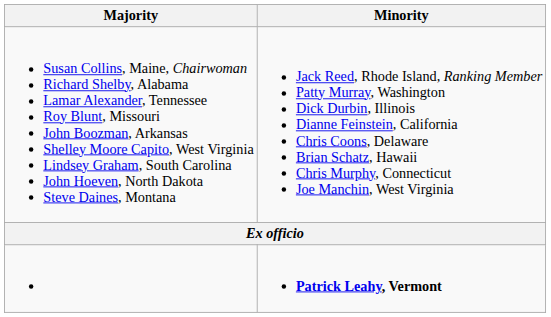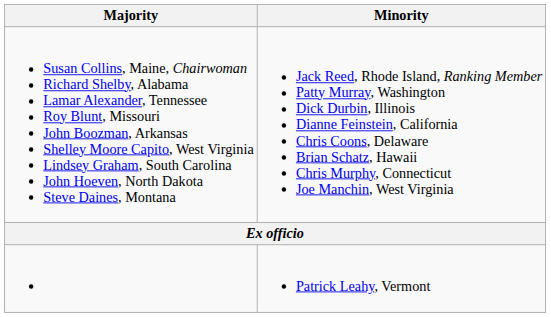(401, 286) bold -> (401, 286) normal
